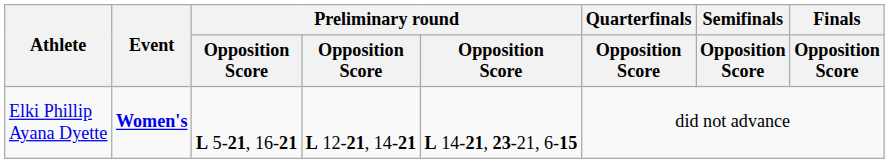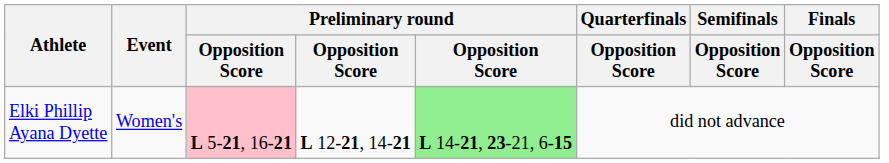(152, 122) bold -> (149, 122) normal
(247, 143) no background -> (241, 143) pink background
(501, 143) no background -> (496, 143) lightgreen background
